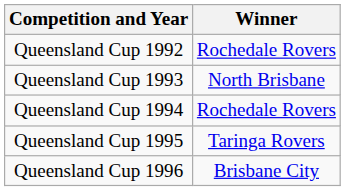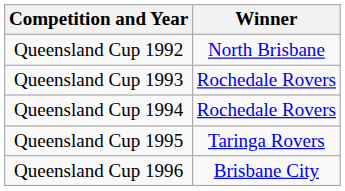(266, 49) Rochedale Rovers -> (266, 49) North Brisbane
(266, 79) North Brisbane -> (266, 79) Rochedale Rovers
